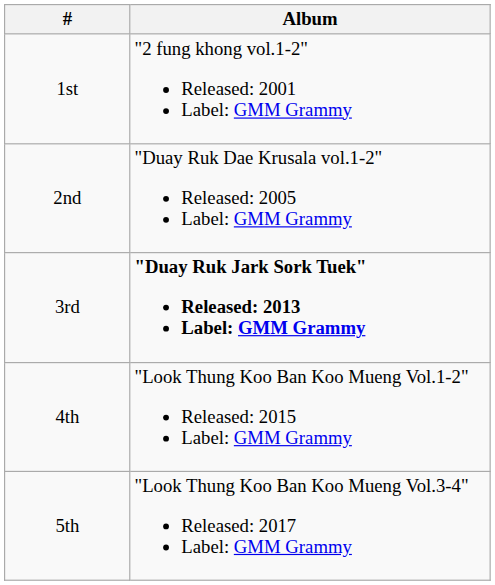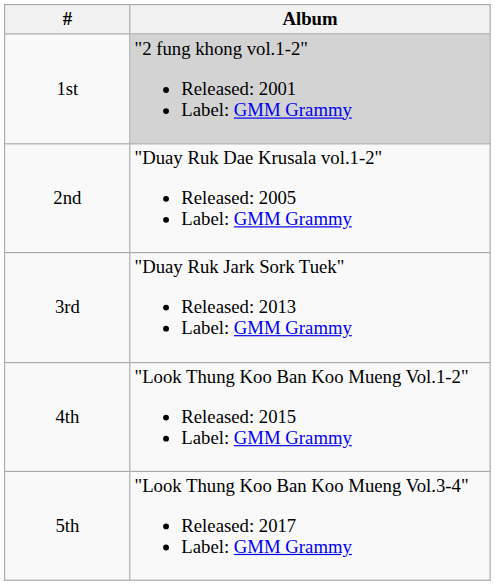(310, 80) no background -> (310, 80) lightgrey background
(310, 298) bold -> (310, 298) normal
